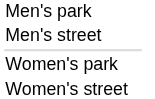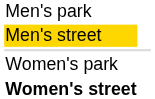(53, 35) no background -> (53, 35) gold background
(67, 88) normal -> (71, 88) bold
